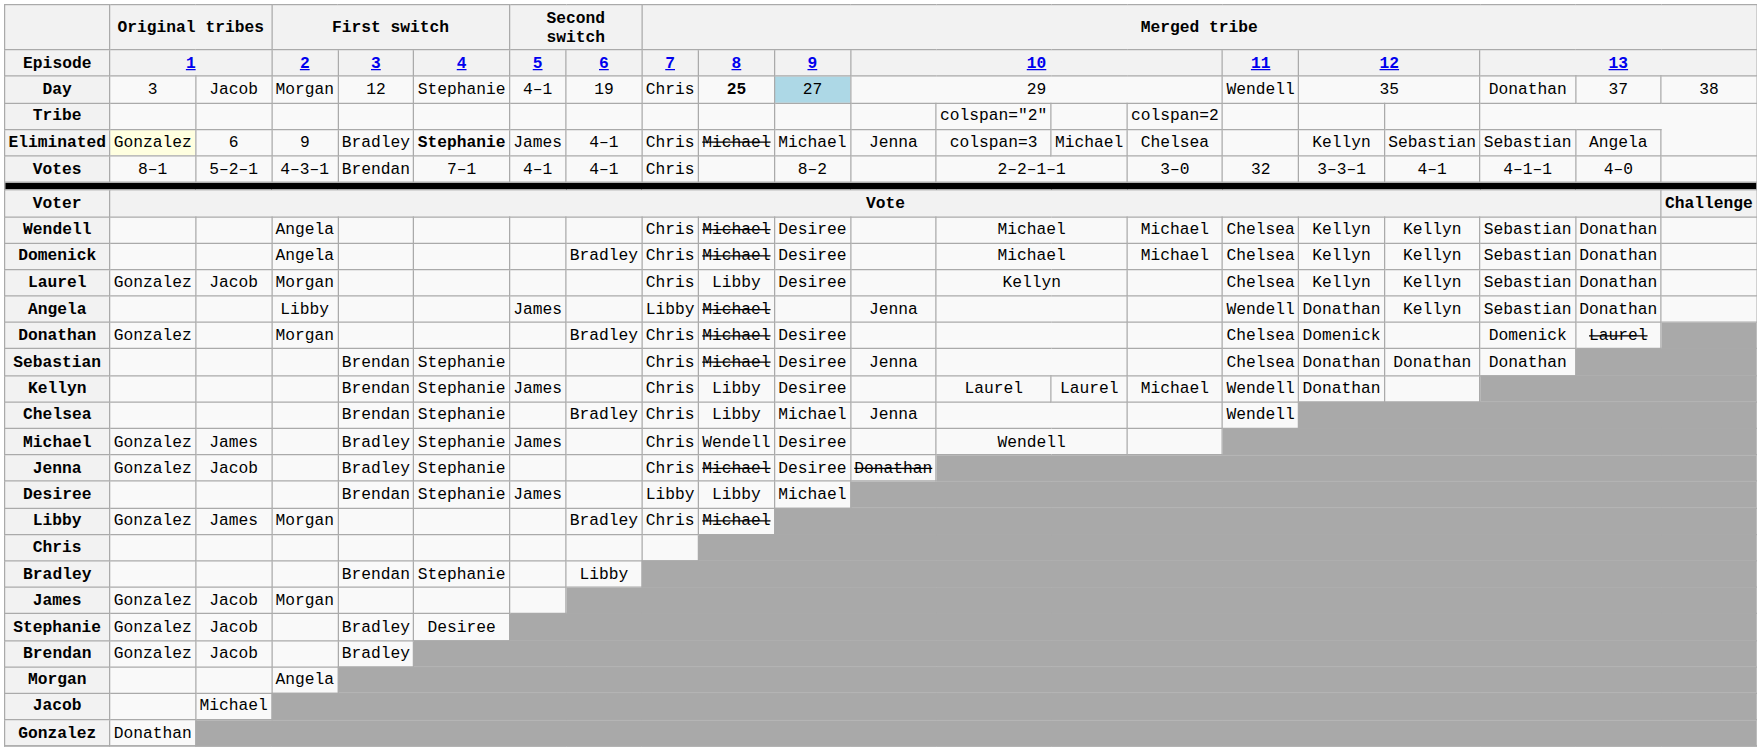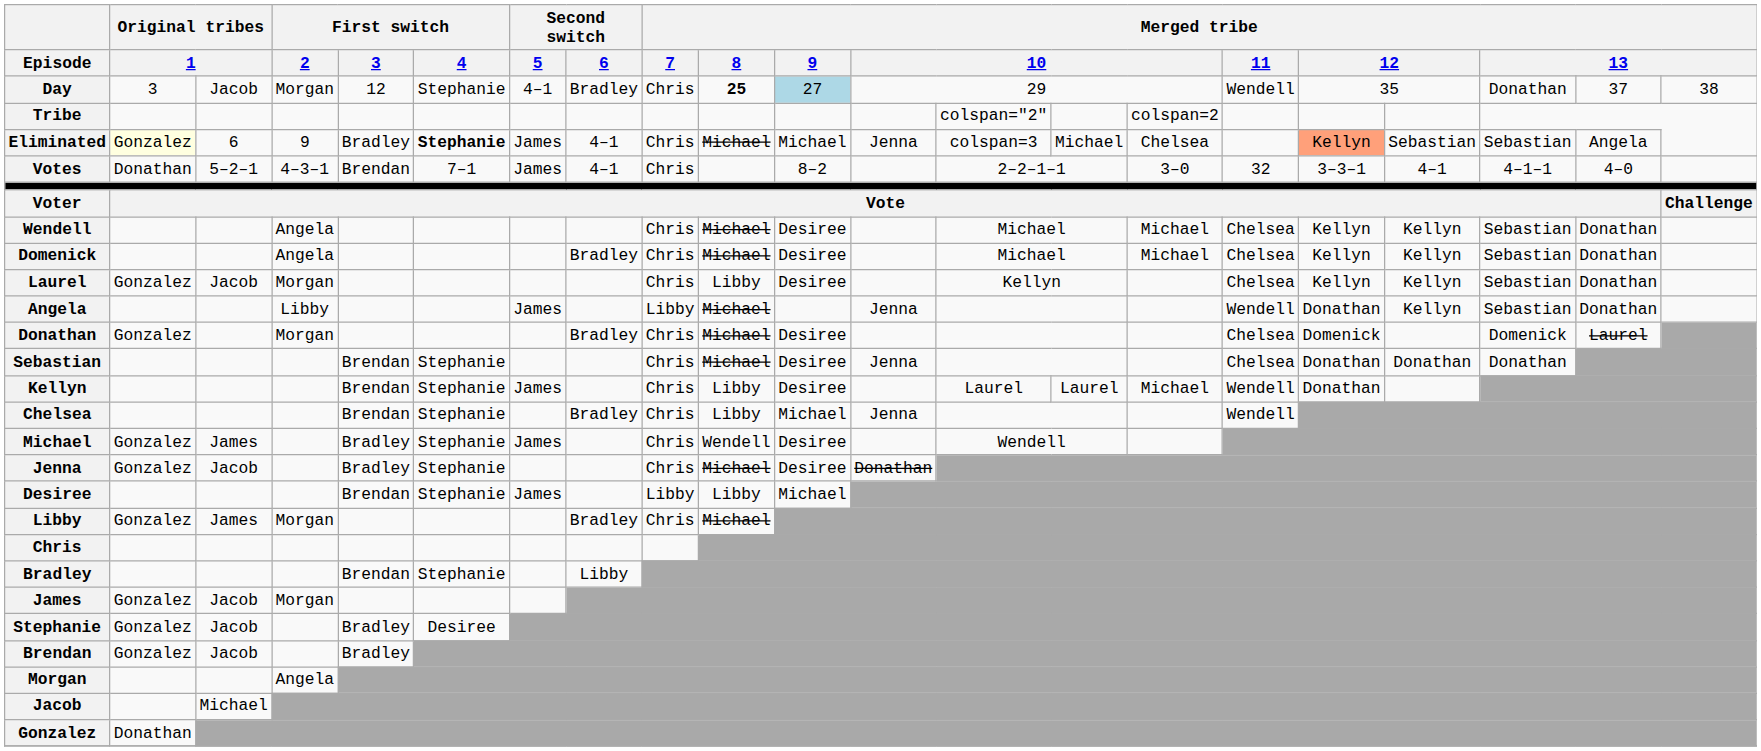(604, 90) 19 -> (604, 90) Bradley
(1342, 143) no background -> (1342, 143) lightsalmon background
(153, 169) 8–1 -> (153, 169) Donathan
(538, 169) 4–1 -> (538, 169) James
